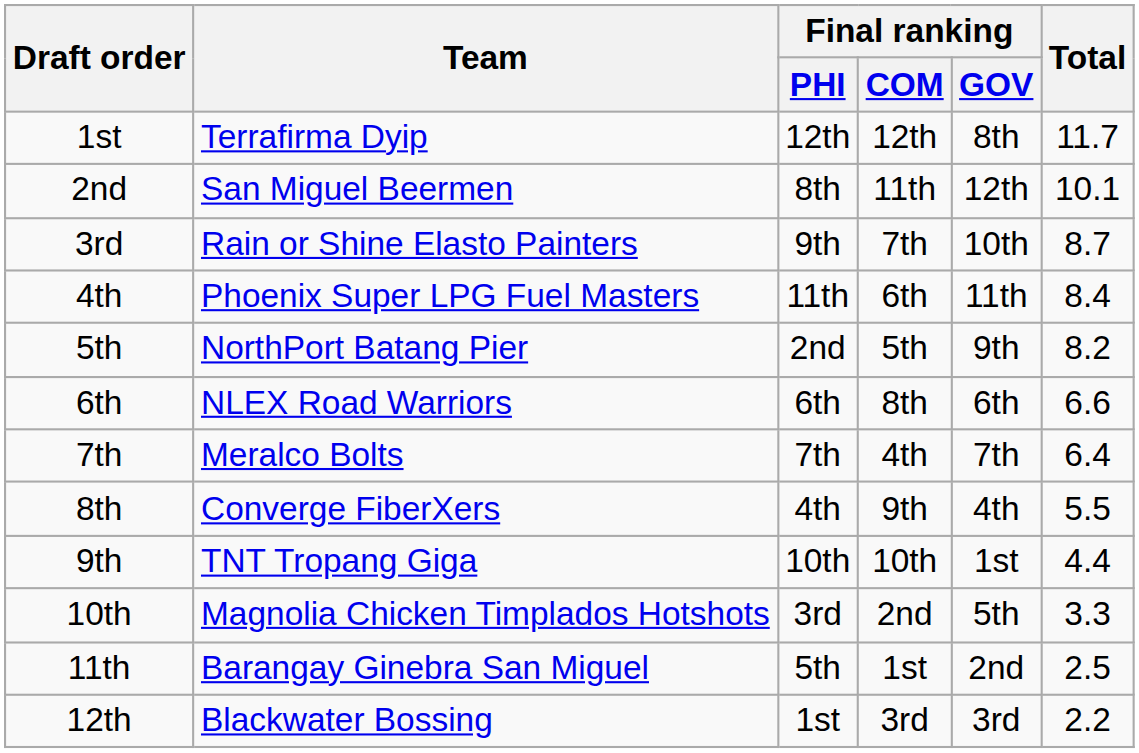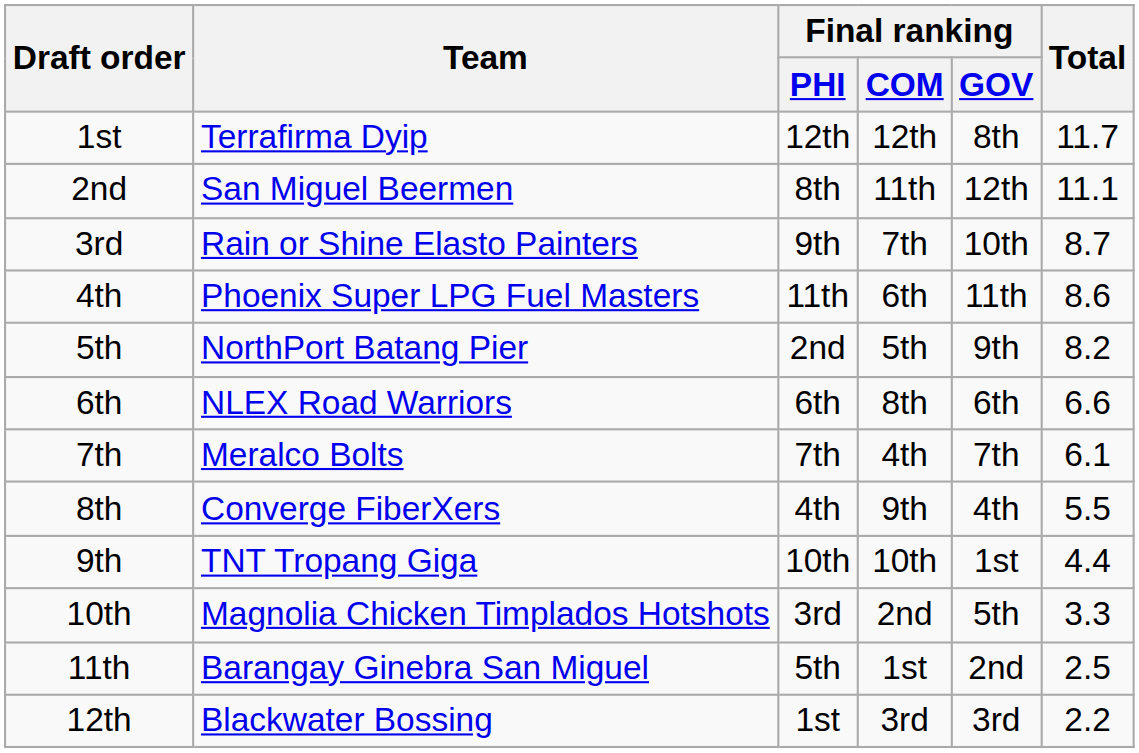(1088, 190) 10.1 -> (1088, 190) 11.1
(1088, 296) 8.4 -> (1088, 296) 8.6
(1088, 455) 6.4 -> (1088, 455) 6.1
